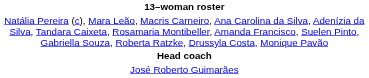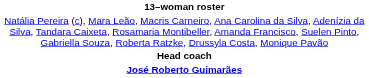(184, 69) normal -> (184, 69) bold
